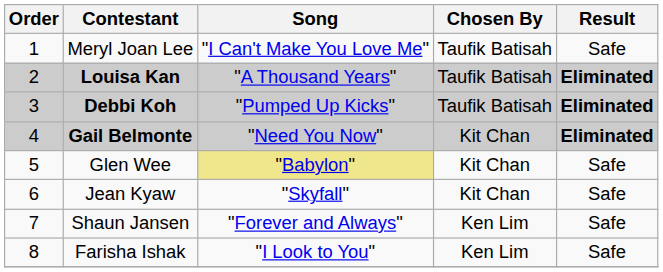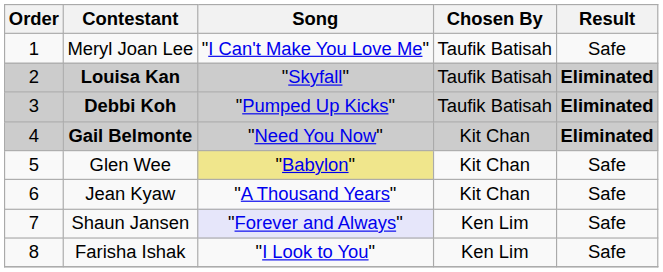(315, 77) "A Thousand Years" -> (315, 77) "Skyfall"
(315, 194) "Skyfall" -> (315, 194) "A Thousand Years"
(315, 223) no background -> (315, 223) lavender background
